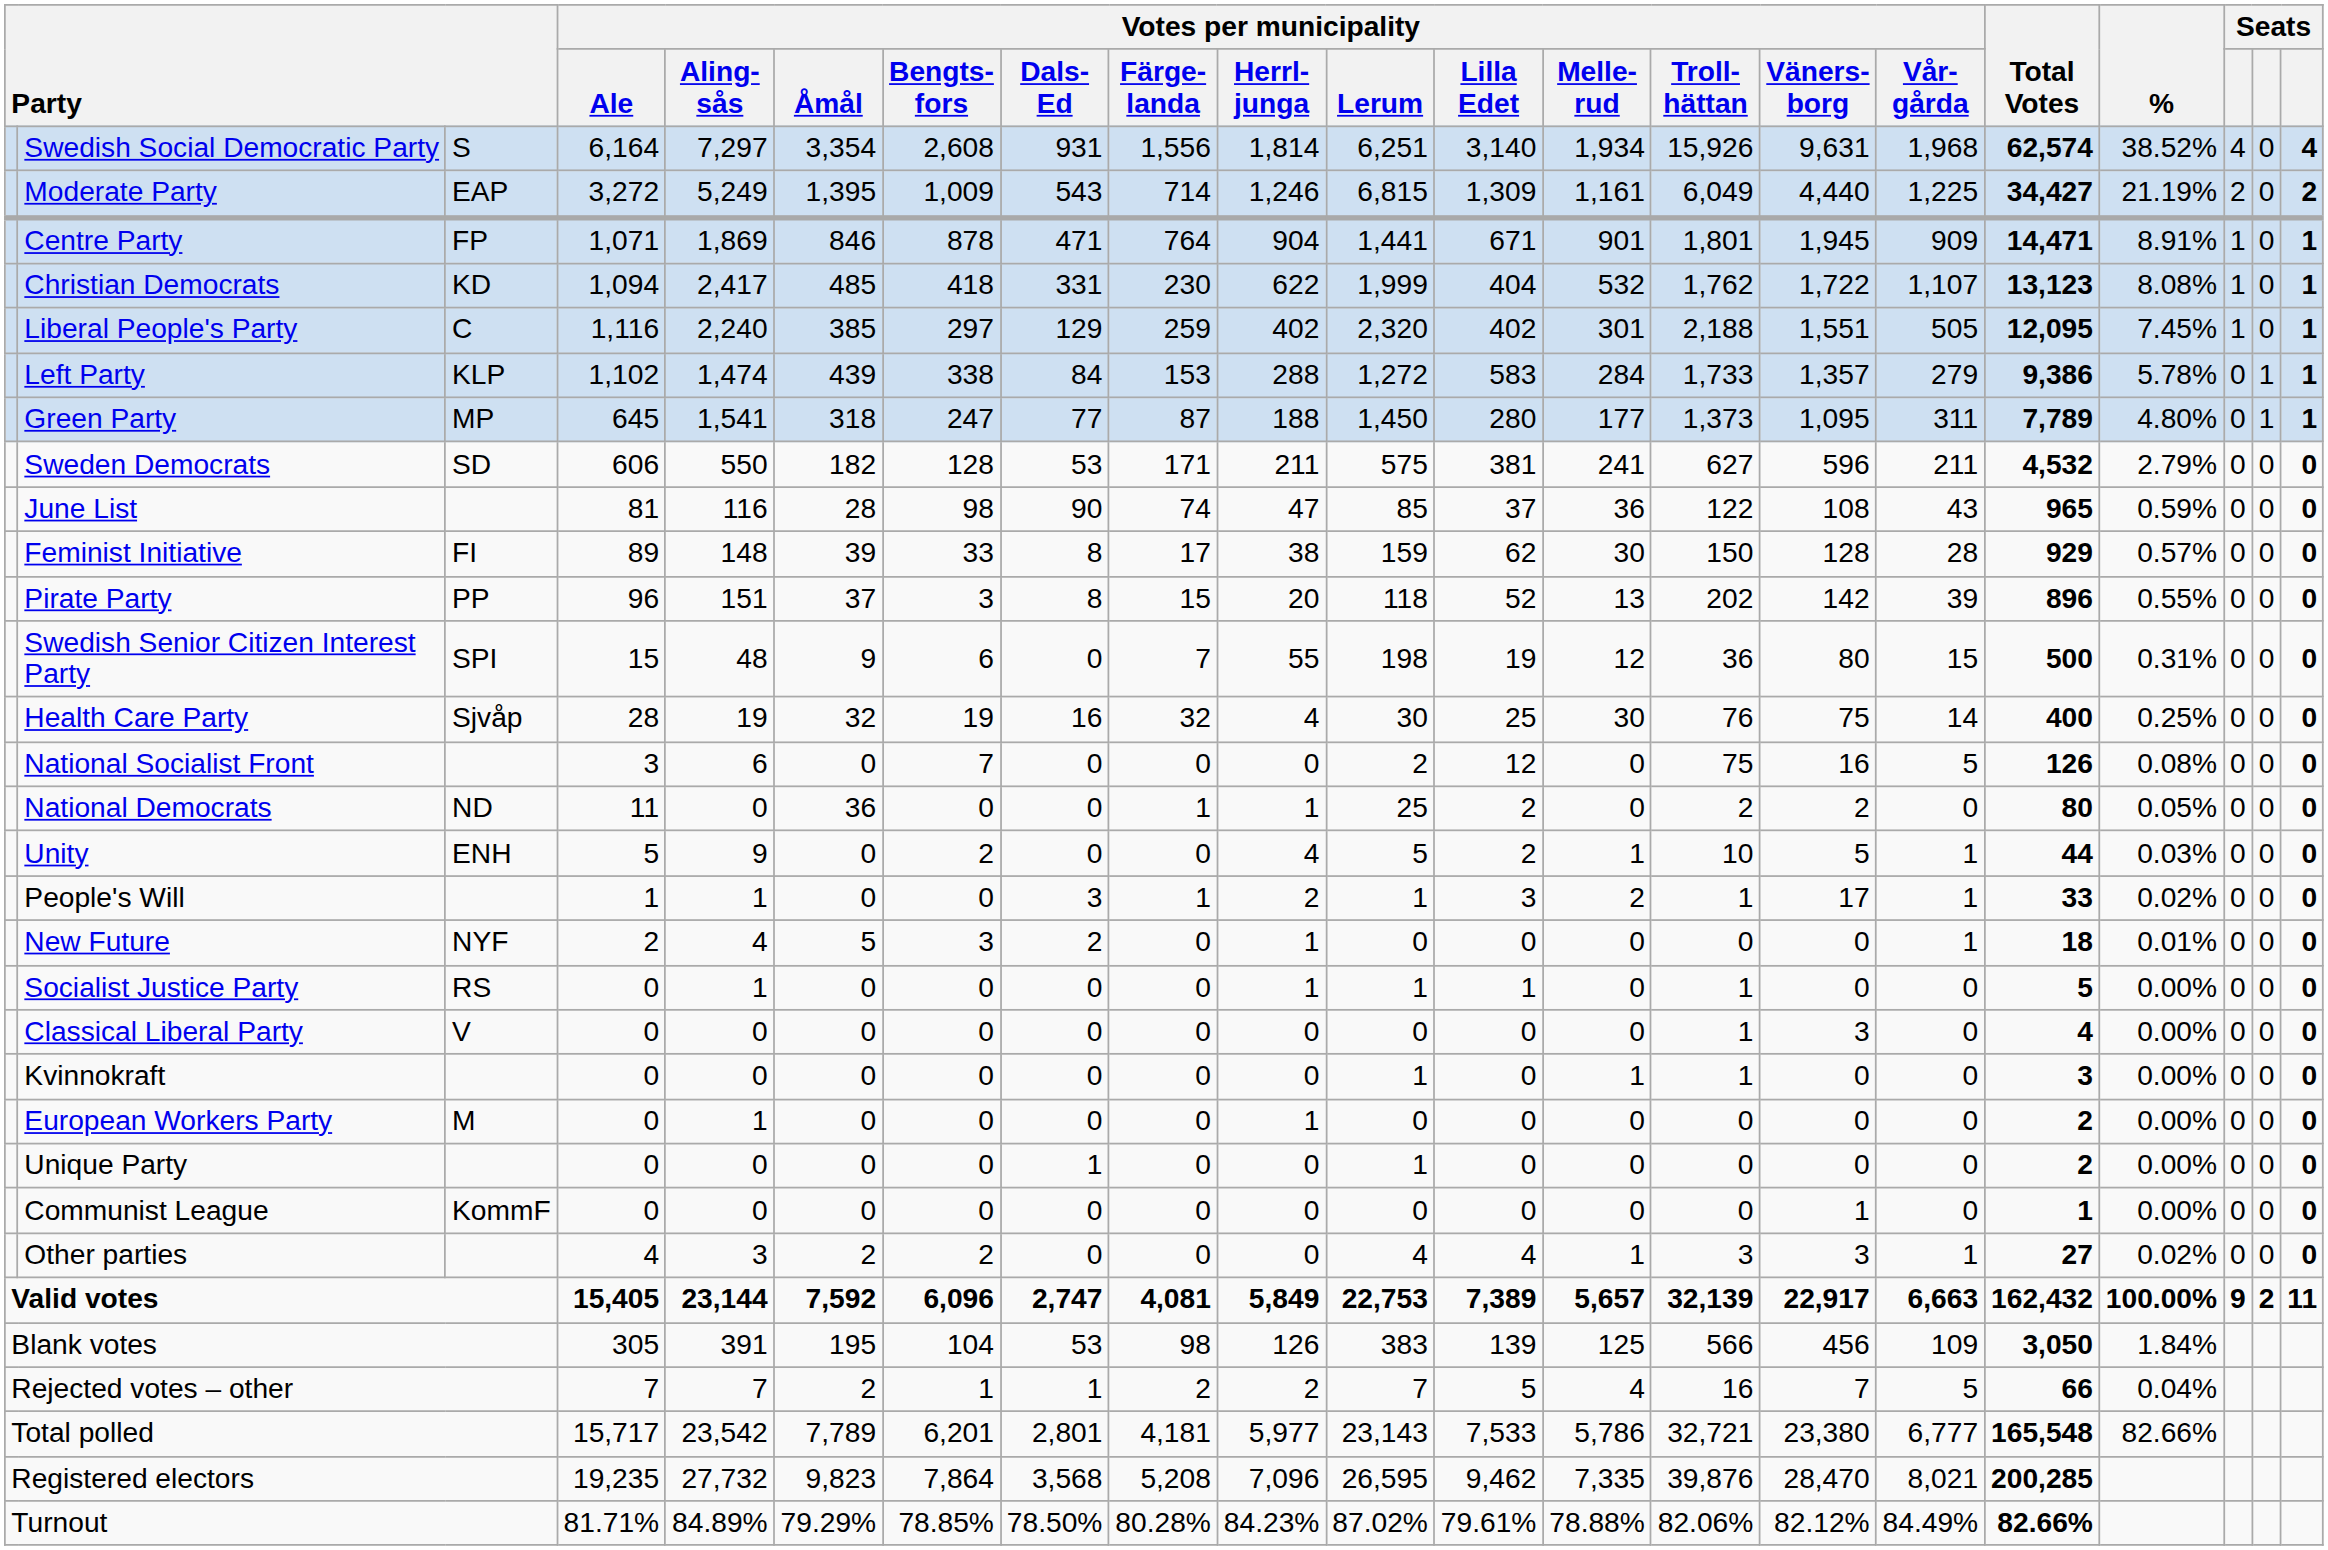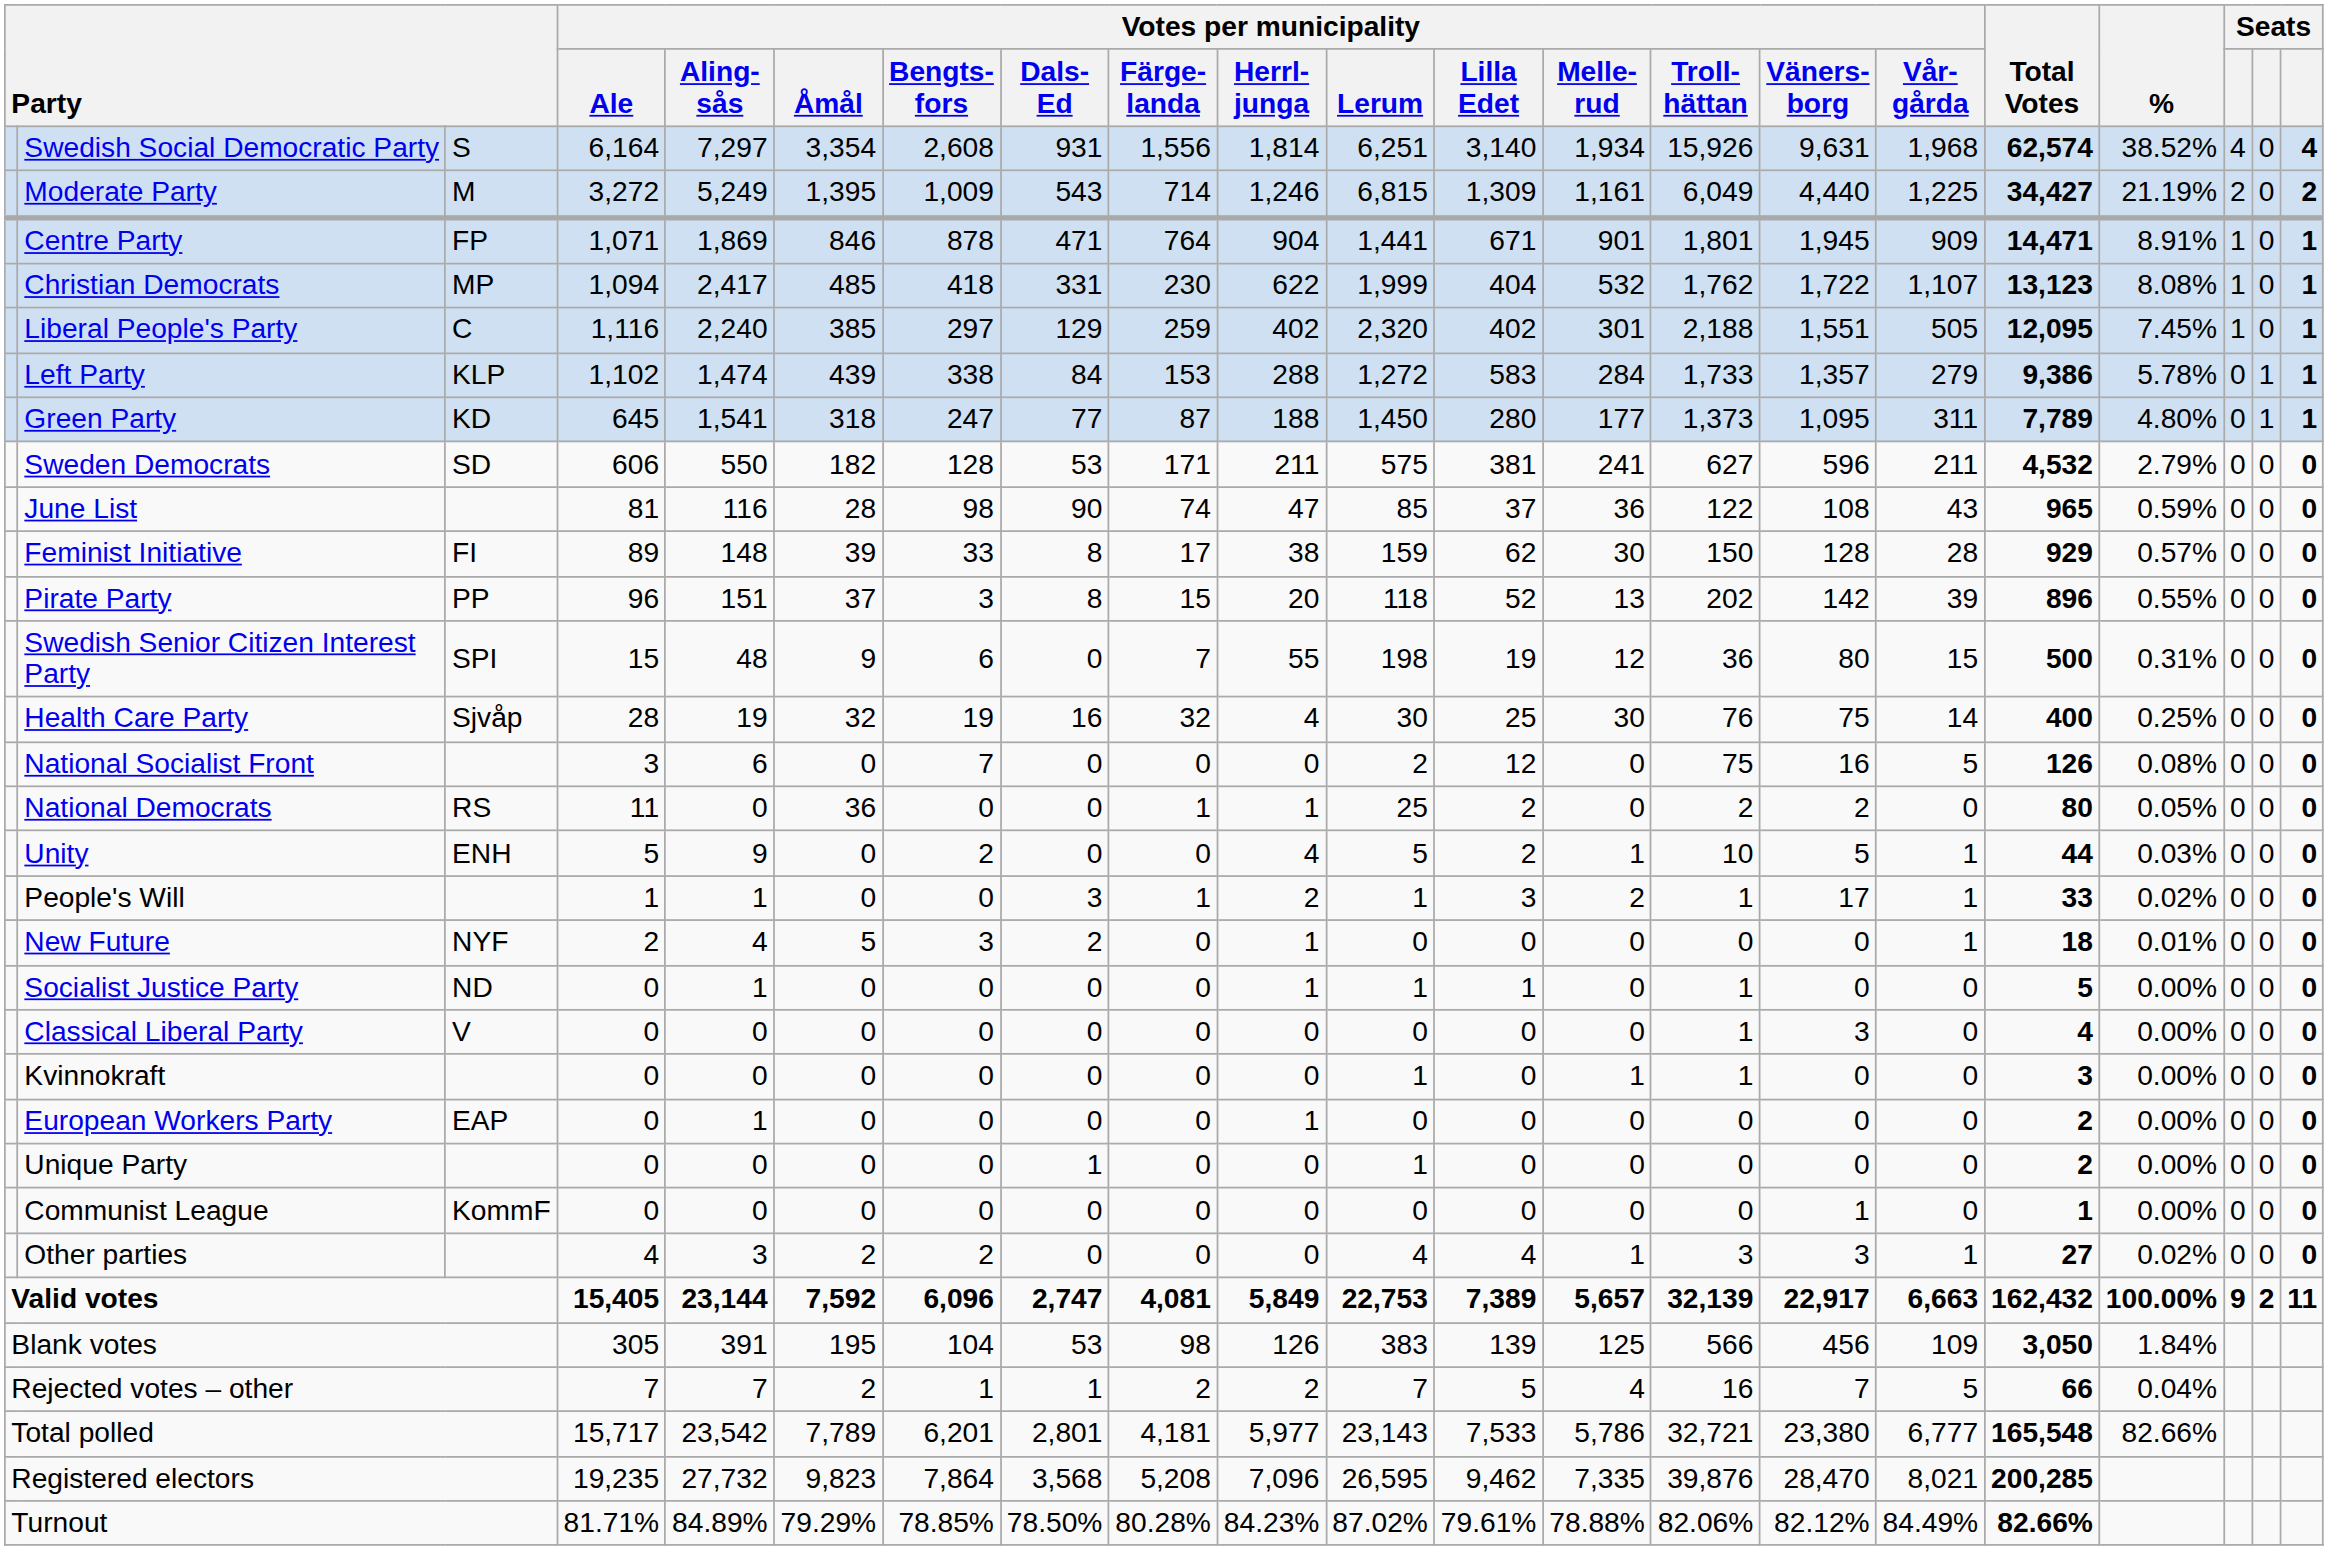(480, 192) EAP -> (464, 192) M
(472, 285) KD -> (473, 285) MP
(473, 419) MP -> (472, 419) KD
(472, 808) ND -> (472, 808) RS
(472, 986) RS -> (472, 986) ND
(464, 1120) M -> (480, 1120) EAP
